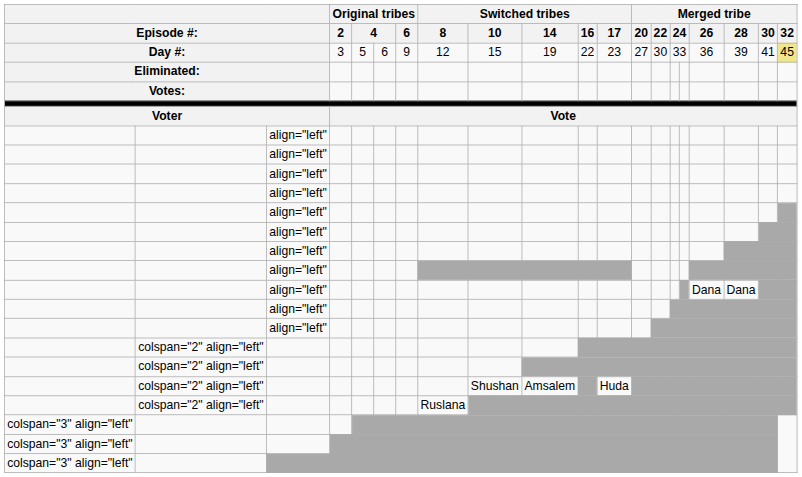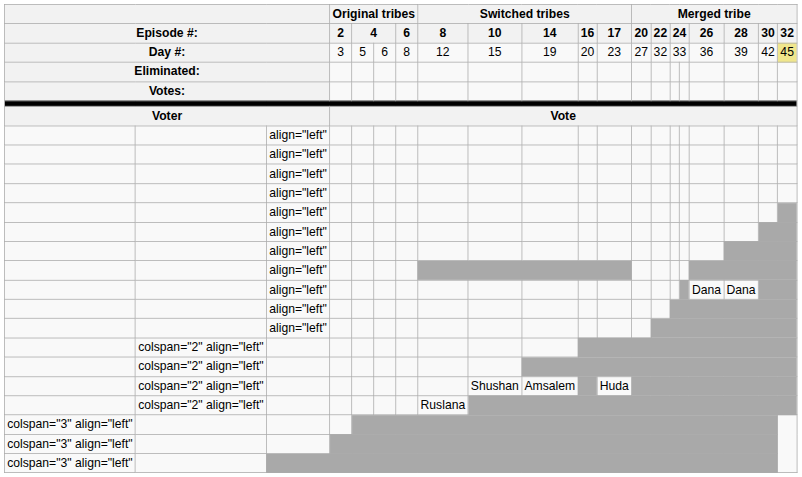(407, 52) 9 -> (407, 52) 8
(587, 52) 22 -> (587, 52) 20
(660, 52) 30 -> (660, 52) 32
(768, 52) 41 -> (768, 52) 42
